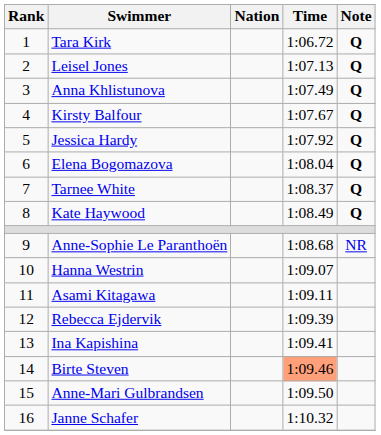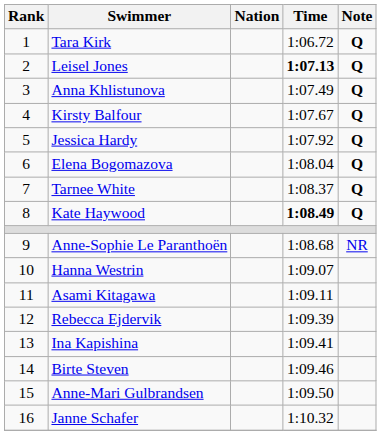(310, 66) normal -> (310, 66) bold
(310, 213) normal -> (310, 213) bold
(310, 368) lightsalmon background -> (310, 368) no background
